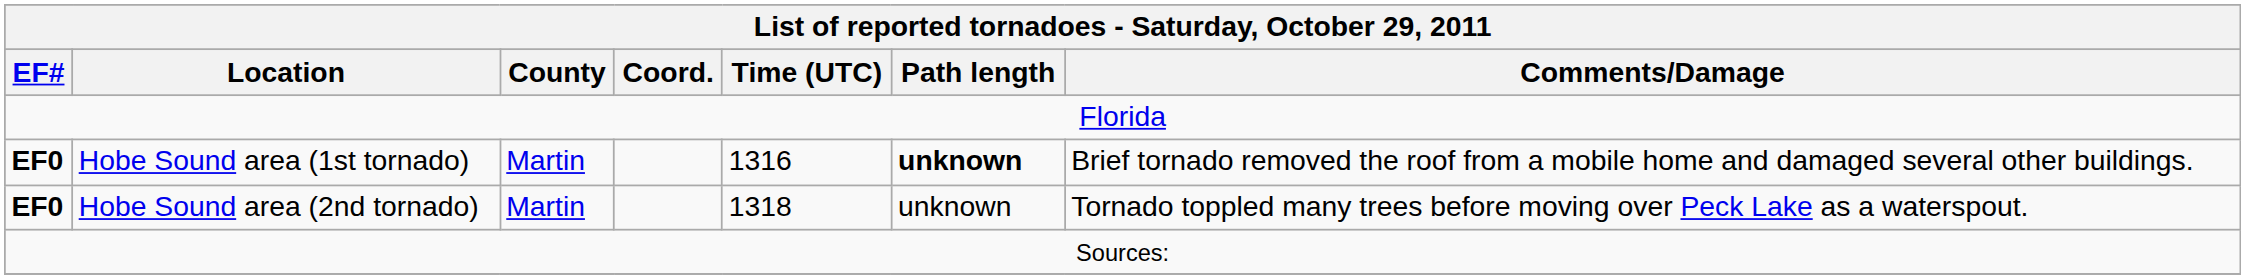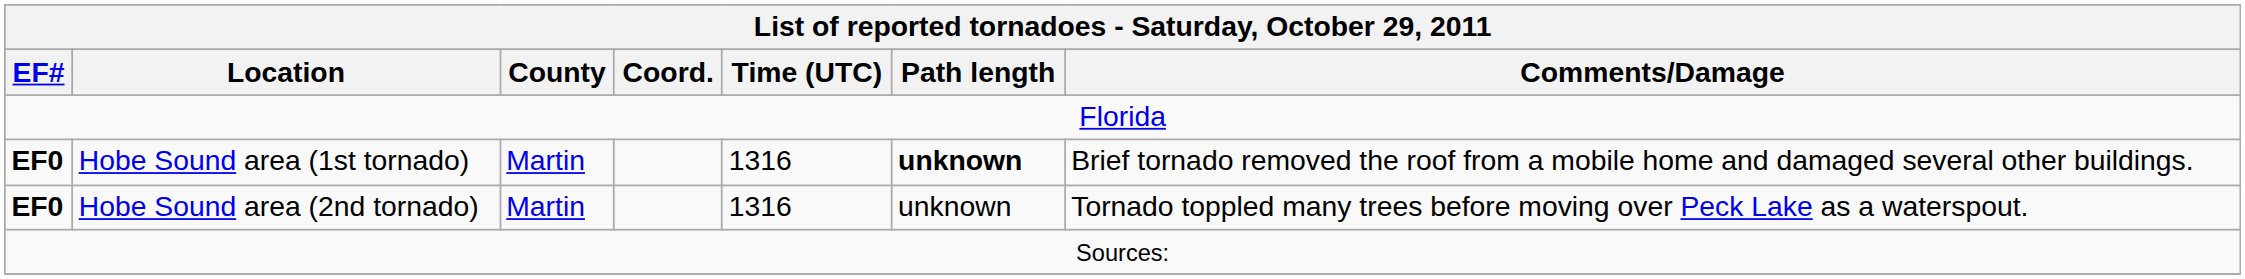(760, 206) 1318 -> (760, 206) 1316
